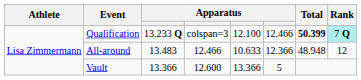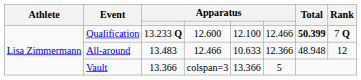(208, 34) colspan=3 -> (208, 34) 12.600
(342, 34) paleturquoise background -> (342, 34) no background
(208, 67) 12.600 -> (208, 67) colspan=3
